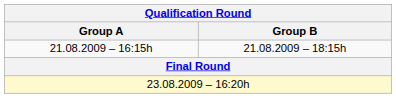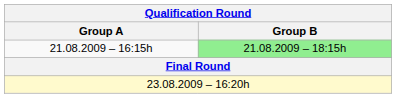(295, 48) no background -> (295, 48) lightgreen background
